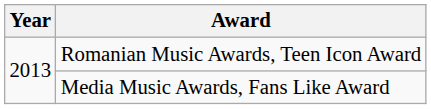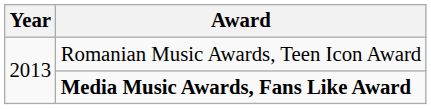(225, 86) normal -> (236, 86) bold
